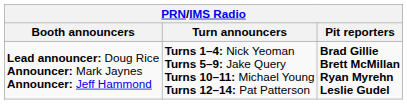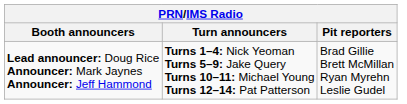(360, 71) bold -> (357, 71) normal
